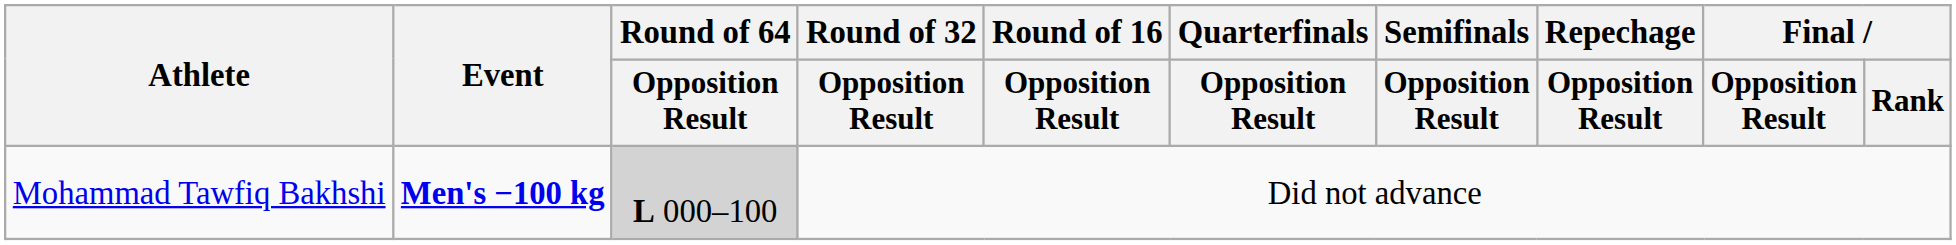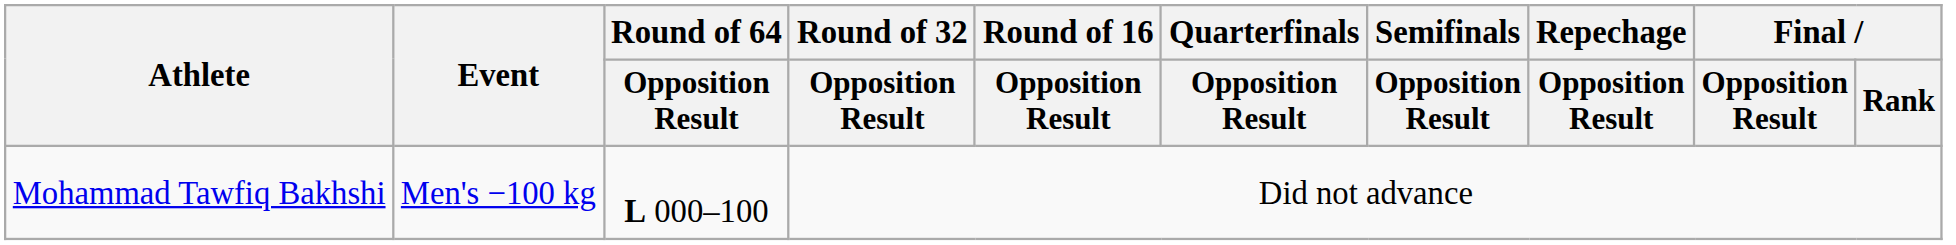(503, 192) bold -> (498, 192) normal
(705, 211) lightgrey background -> (696, 211) no background
